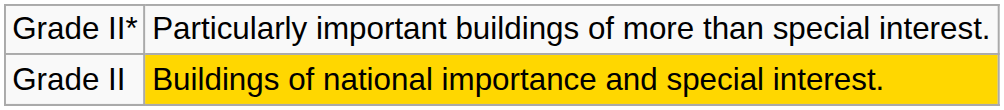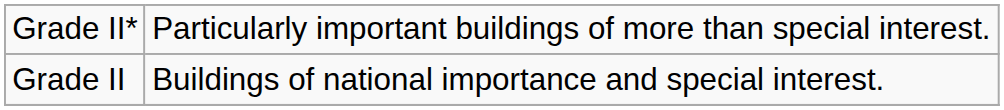(518, 79) gold background -> (518, 79) no background
